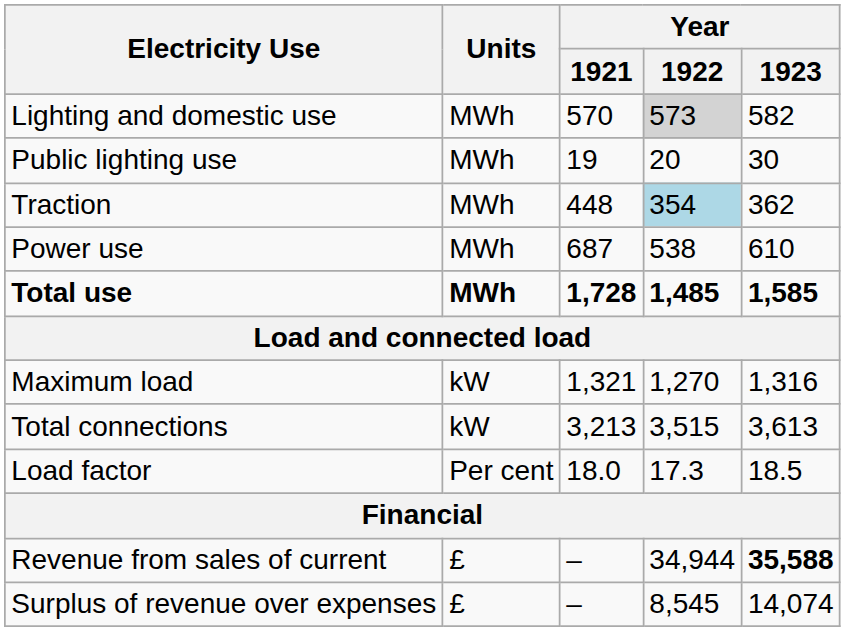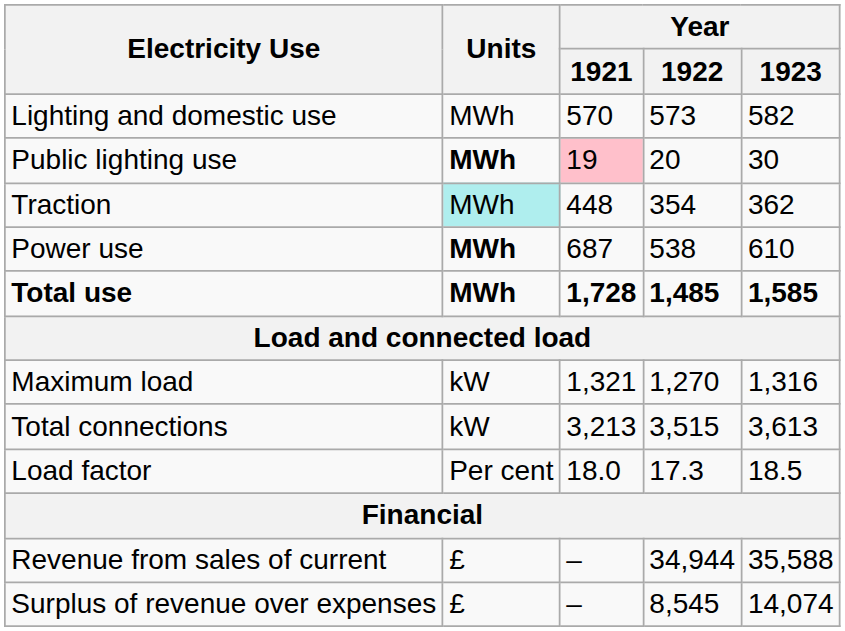(673, 115) lightgrey background -> (673, 115) no background
(482, 159) normal -> (483, 159) bold
(582, 159) no background -> (582, 159) pink background
(482, 204) no background -> (482, 204) paleturquoise background
(673, 204) lightblue background -> (673, 204) no background
(482, 248) normal -> (483, 248) bold
(791, 559) bold -> (791, 559) normal
